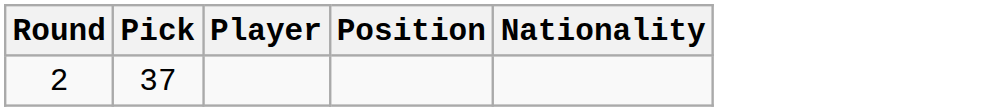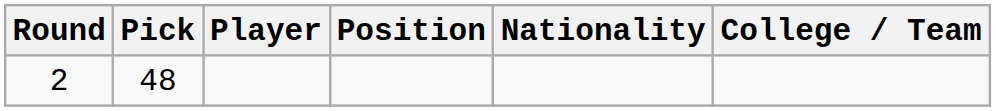+ column: (851, 31)
(158, 81) 37 -> (158, 81) 48
